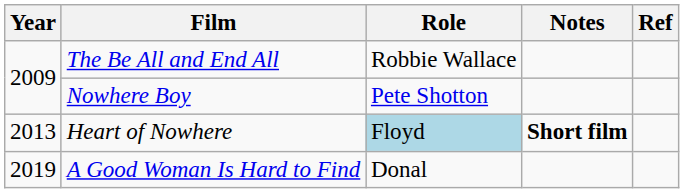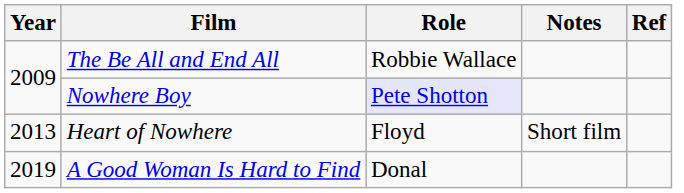(429, 95) no background -> (429, 95) lavender background
(398, 132) lightblue background -> (398, 132) no background
(577, 132) bold -> (574, 132) normal
